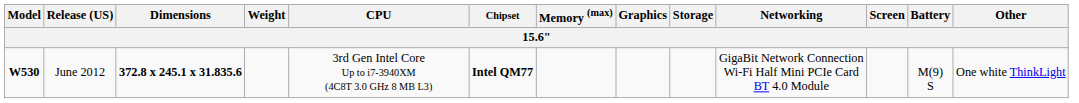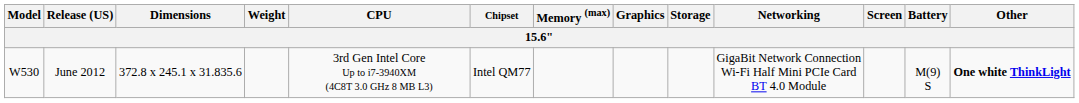(24, 72) bold -> (24, 72) normal
(181, 72) bold -> (181, 72) normal
(503, 72) bold -> (502, 72) normal
(1011, 72) normal -> (1012, 72) bold
